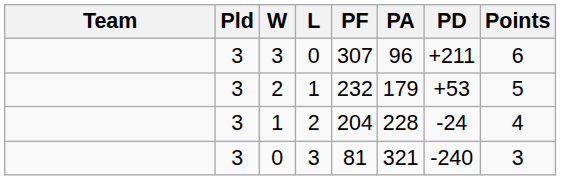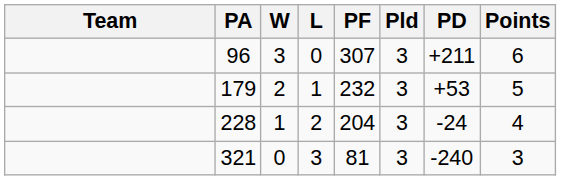columns swapped: (237, 21) <-> (401, 21)
